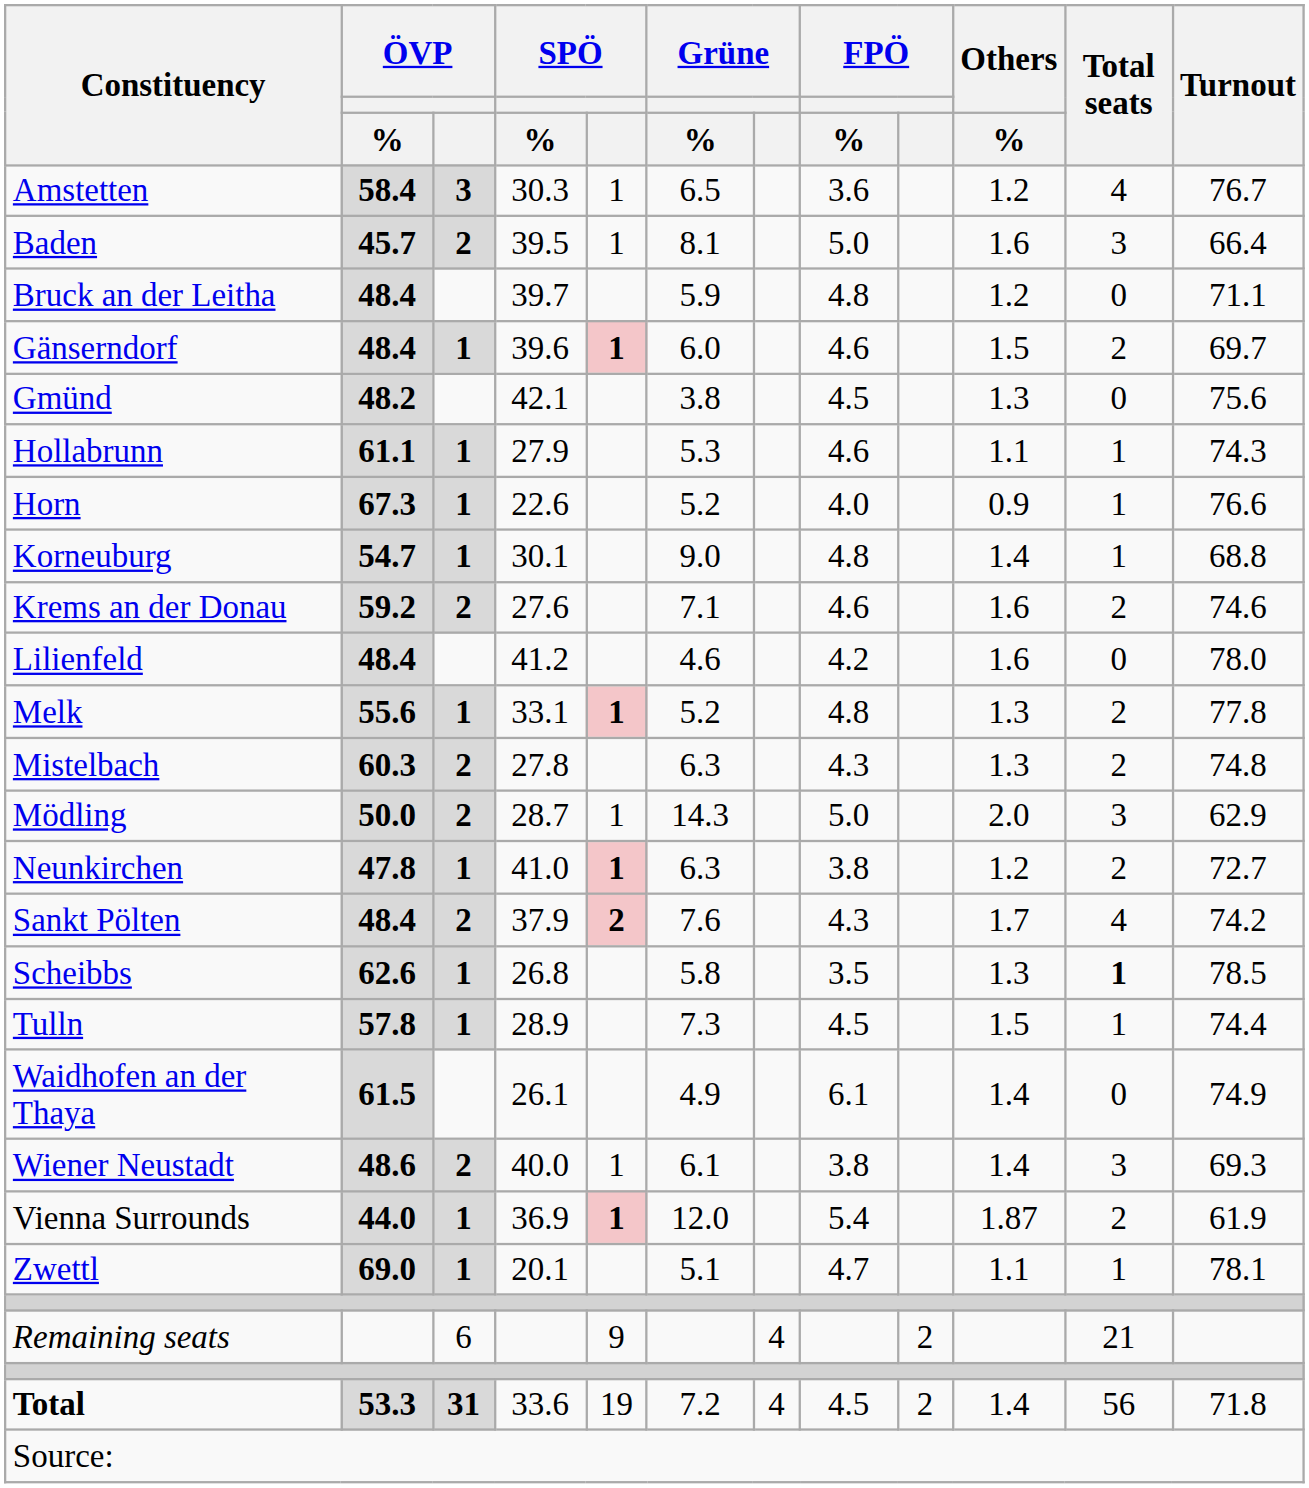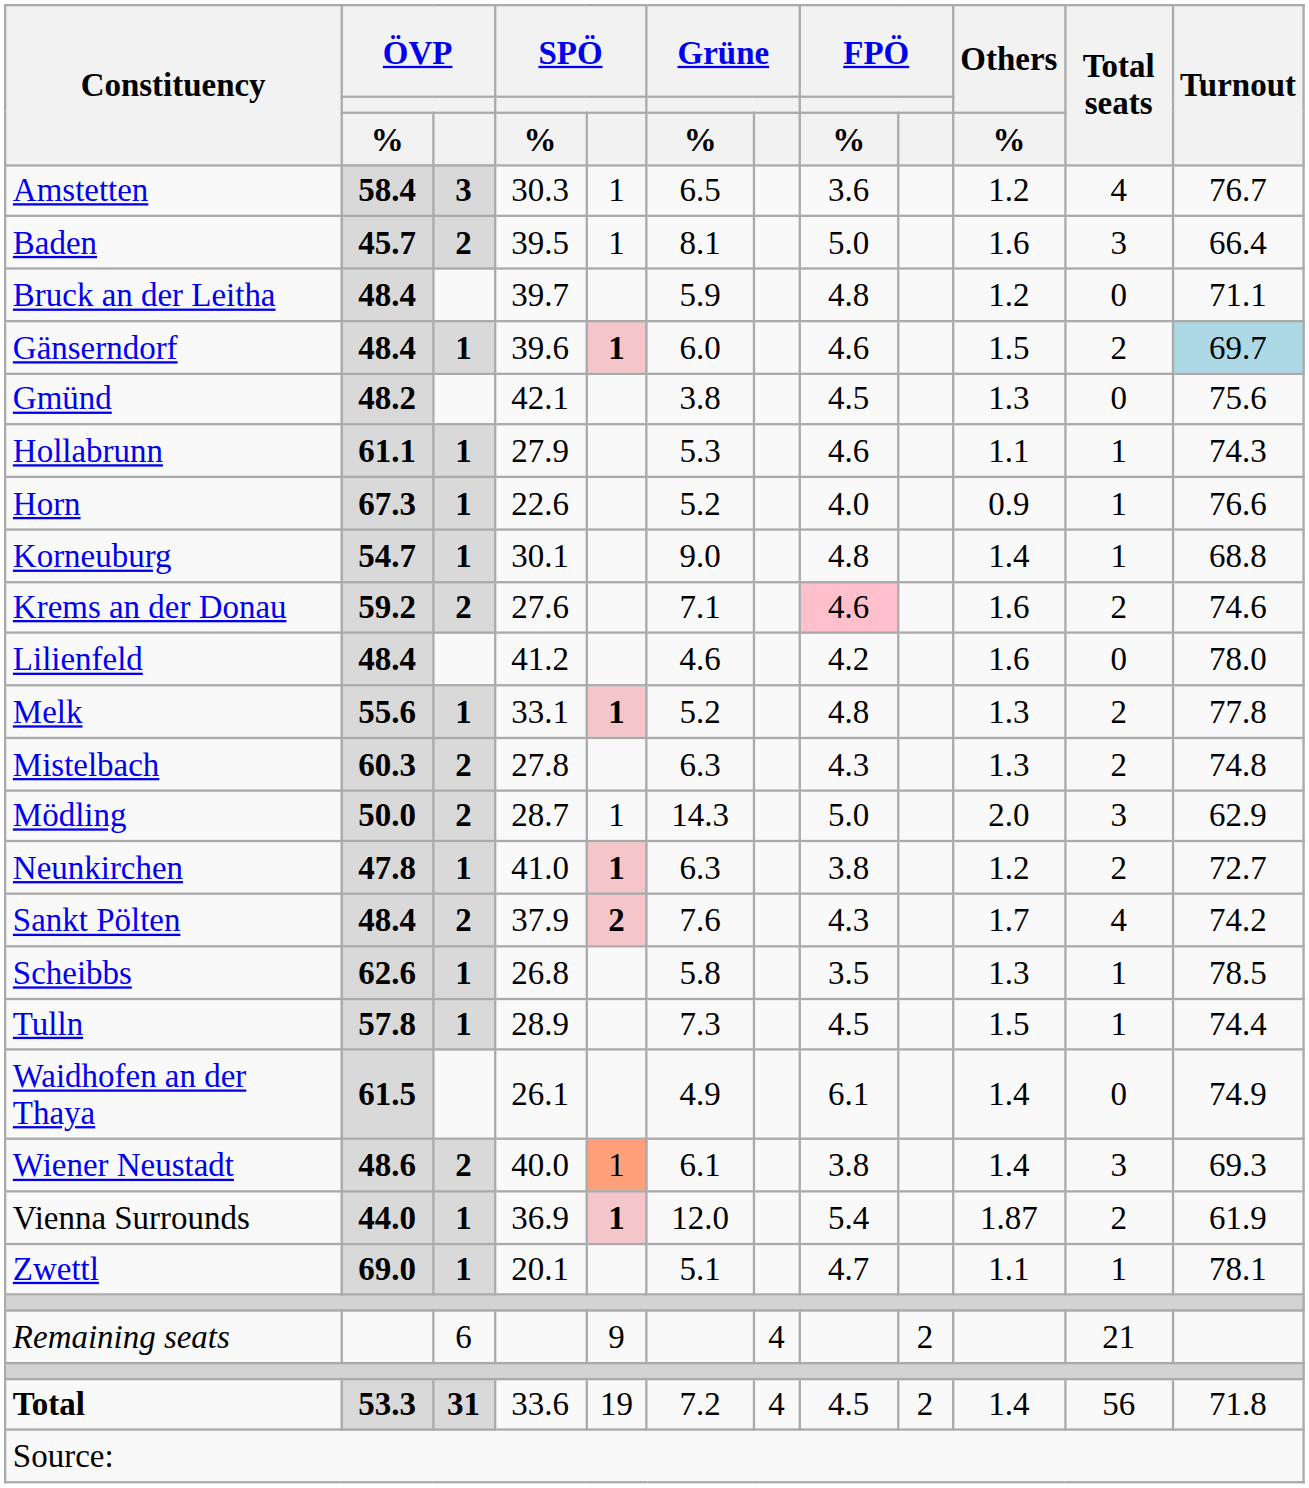(1238, 347) no background -> (1238, 347) lightblue background
(849, 608) no background -> (849, 608) pink background
(1119, 972) bold -> (1119, 972) normal
(616, 1165) no background -> (616, 1165) lightsalmon background
